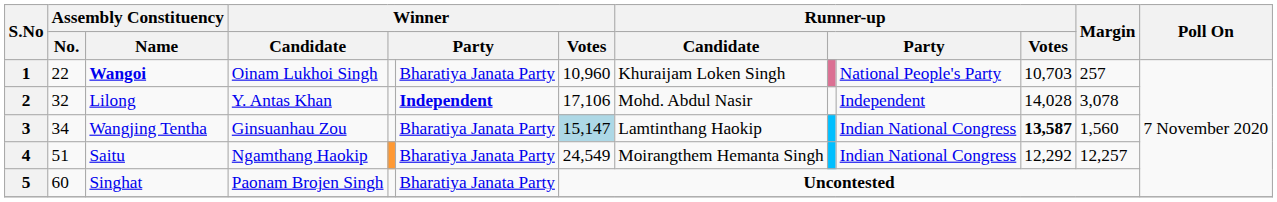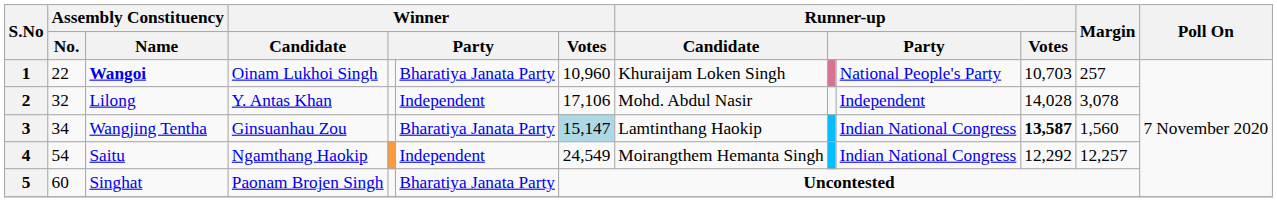(446, 100) bold -> (442, 100) normal
(60, 155) 51 -> (60, 155) 54
(477, 155) Bharatiya Janata Party -> (442, 155) Independent
